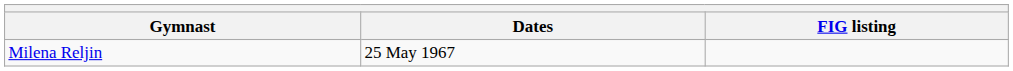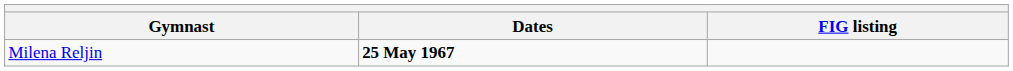(410, 52) normal -> (408, 52) bold
